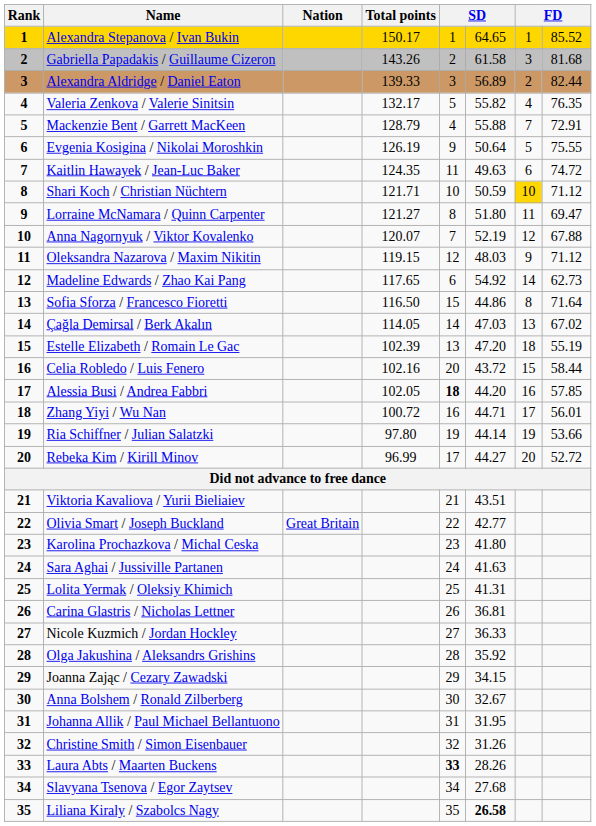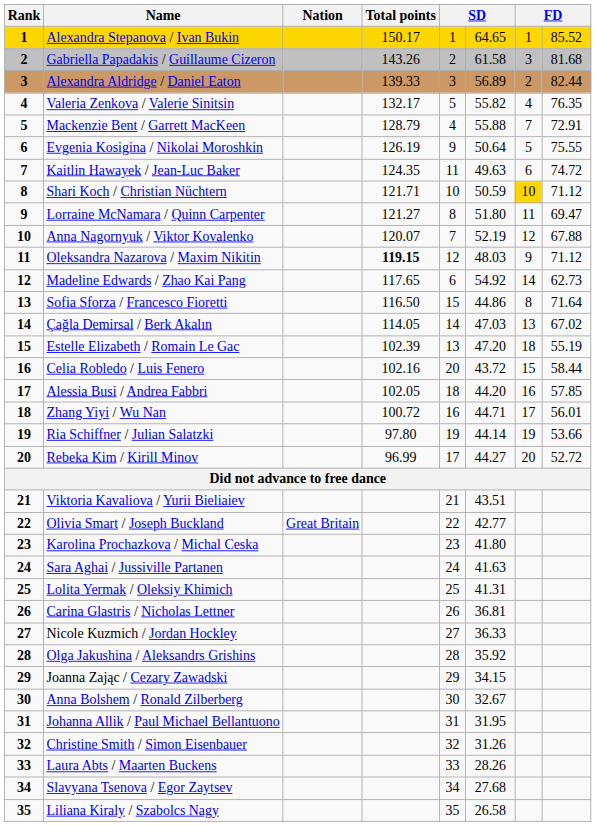(401, 258) normal -> (401, 258) bold
(452, 390) bold -> (452, 390) normal
(452, 766) bold -> (452, 766) normal
(490, 810) bold -> (490, 810) normal
